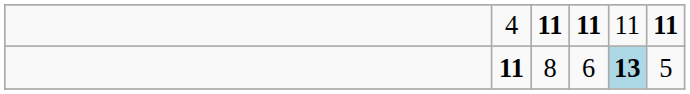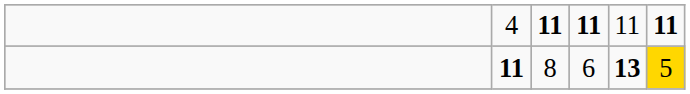(627, 67) lightblue background -> (627, 67) no background
(666, 67) no background -> (666, 67) gold background
